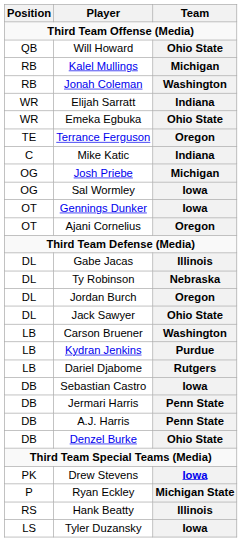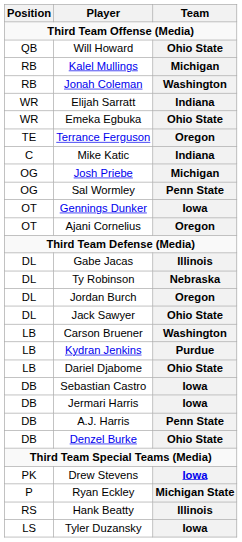(195, 191) Iowa -> (195, 191) Penn State
(195, 368) Rutgers -> (195, 368) Ohio State
(195, 404) Penn State -> (195, 404) Iowa
